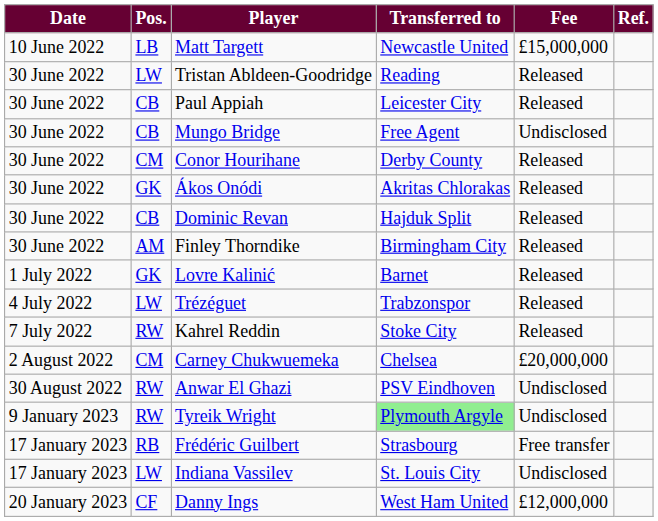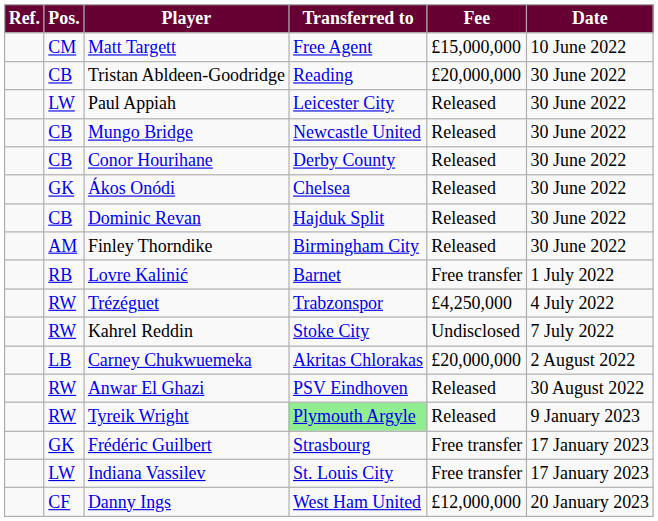columns swapped: (68, 18) <-> (633, 18)
(147, 47) LB -> (62, 47) CM
(444, 47) Newcastle United -> (333, 47) Free Agent
(149, 75) LW -> (60, 75) CB
(551, 75) Released -> (476, 75) £20,000,000
(147, 103) CB -> (62, 103) LW
(420, 132) Free Agent -> (357, 132) Newcastle United
(563, 132) Undisclosed -> (464, 132) Released
(149, 160) CM -> (60, 160) CB
(445, 189) Akritas Chlorakas -> (321, 189) Chelsea
(148, 274) GK -> (60, 274) RB
(551, 274) Released -> (477, 274) Free transfer
(149, 302) LW -> (62, 302) RW
(551, 302) Released -> (472, 302) £4,250,000
(551, 331) Released -> (476, 331) Undisclosed
(149, 359) CM -> (60, 359) LB
(409, 359) Chelsea -> (358, 359) Akritas Chlorakas
(563, 388) Undisclosed -> (464, 388) Released
(563, 416) Undisclosed -> (464, 416) Released
(147, 445) RB -> (61, 445) GK
(563, 473) Undisclosed -> (477, 473) Free transfer
